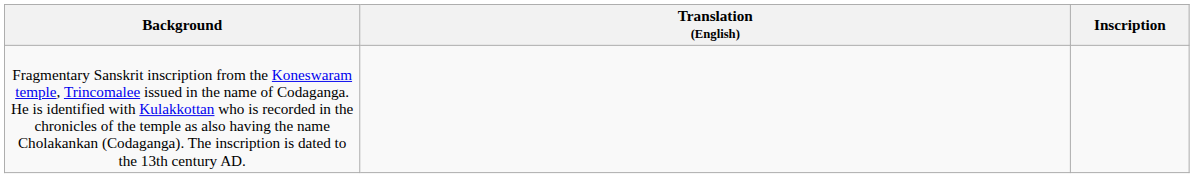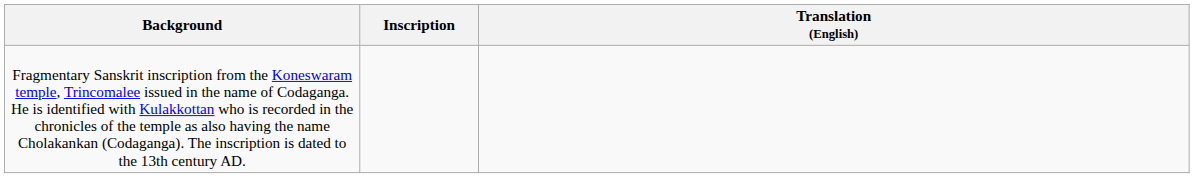columns swapped: (715, 25) <-> (1130, 25)
